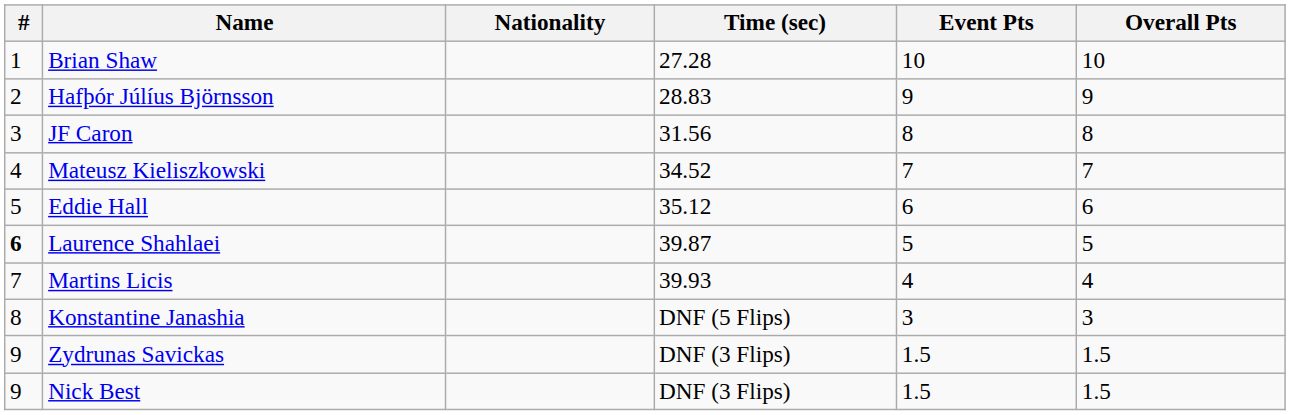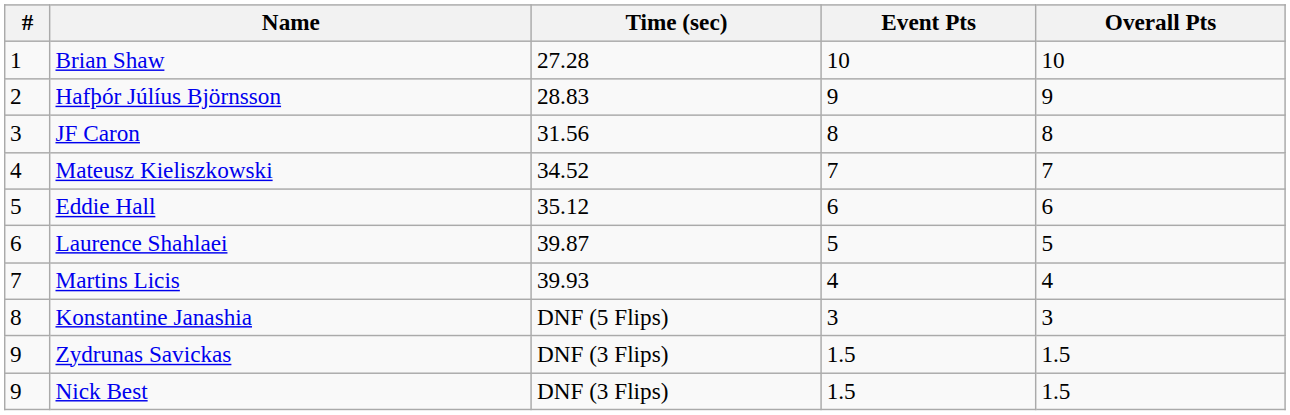- column: (550, 23)
(16, 243) bold -> (16, 243) normal
